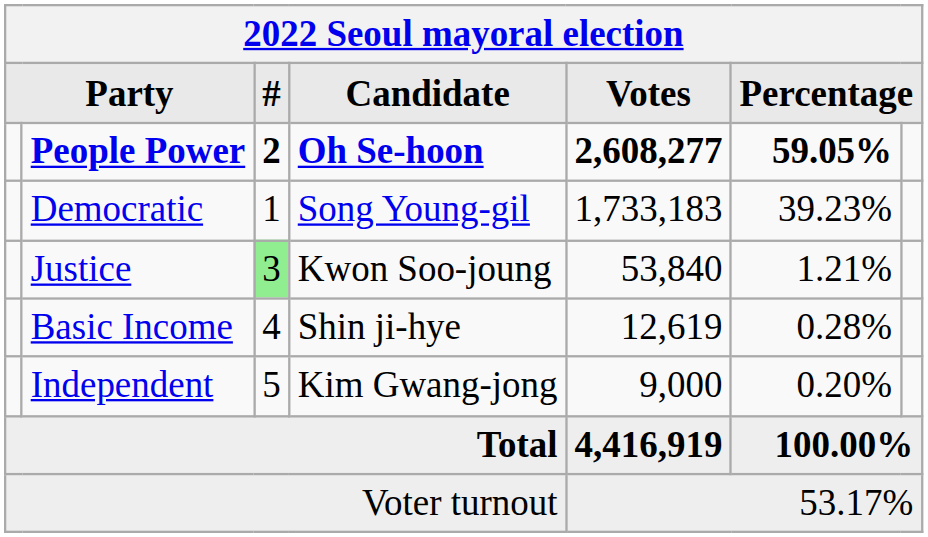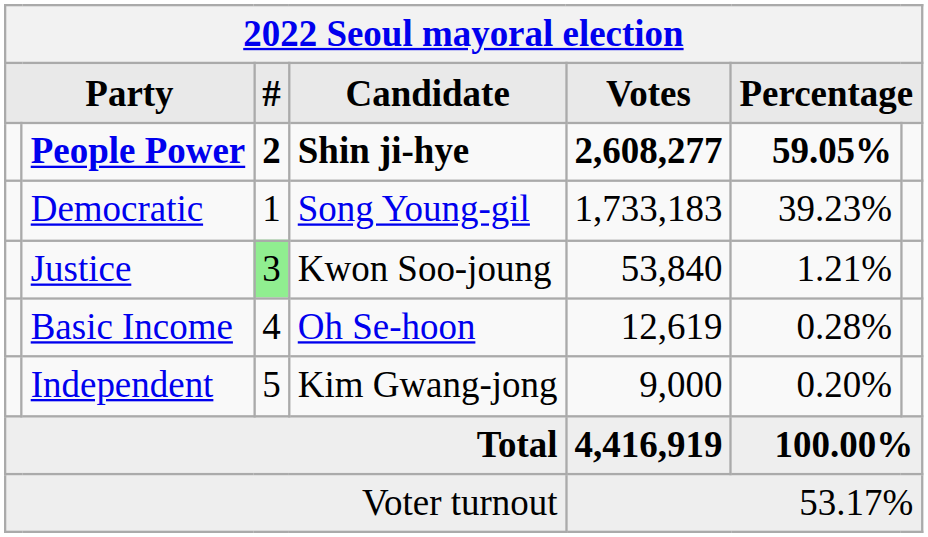(391, 151) Oh Se-hoon -> (384, 151) Shin ji-hye
(379, 326) Shin ji-hye -> (387, 326) Oh Se-hoon
